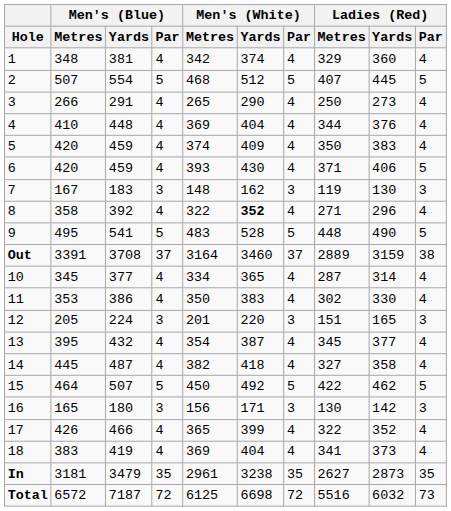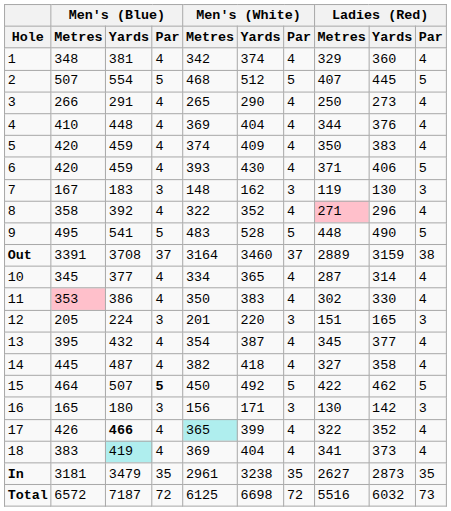(253, 212) bold -> (253, 212) normal
(330, 212) no background -> (330, 212) pink background
(66, 299) no background -> (66, 299) pink background
(159, 386) normal -> (159, 386) bold
(121, 430) normal -> (121, 430) bold
(198, 430) no background -> (198, 430) paleturquoise background
(121, 452) no background -> (121, 452) paleturquoise background
